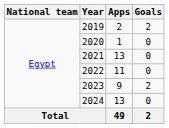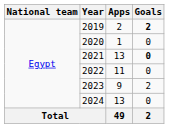(148, 27) normal -> (148, 27) bold
(148, 56) normal -> (148, 56) bold
